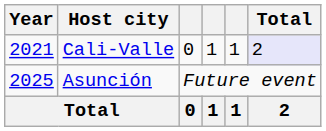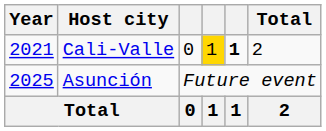(212, 50) no background -> (212, 50) gold background
(234, 50) normal -> (234, 50) bold
(257, 50) lavender background -> (257, 50) no background
